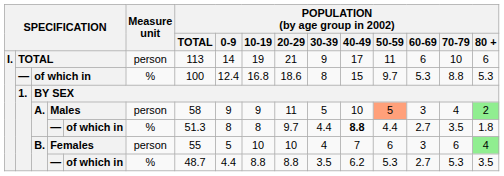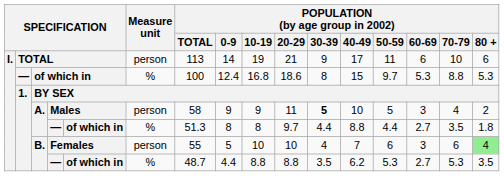(324, 110) normal -> (324, 110) bold
(390, 110) lightsalmon background -> (390, 110) no background
(486, 110) lightgreen background -> (486, 110) no background
(357, 127) bold -> (357, 127) normal
